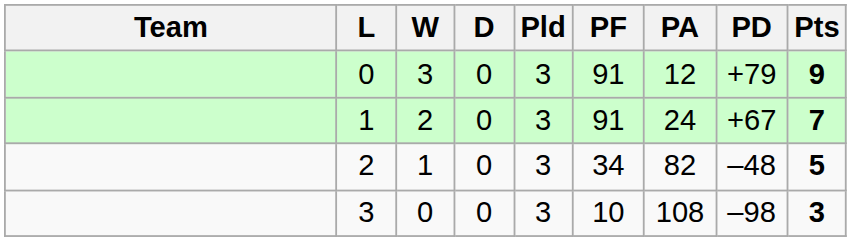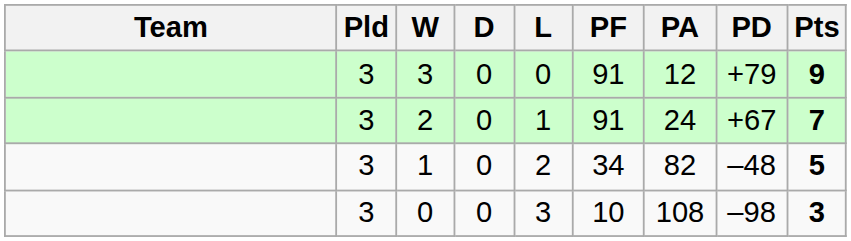columns swapped: (543, 27) <-> (366, 27)
